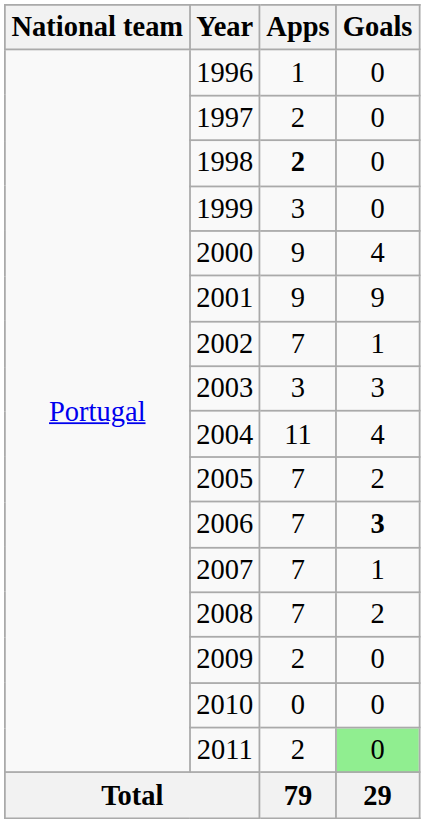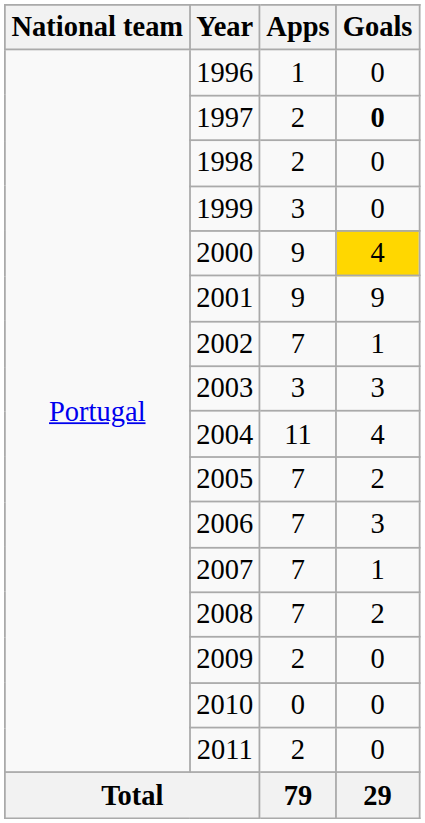(378, 117) normal -> (378, 117) bold
(298, 162) bold -> (298, 162) normal
(378, 252) no background -> (378, 252) gold background
(378, 523) bold -> (378, 523) normal
(378, 749) lightgreen background -> (378, 749) no background
